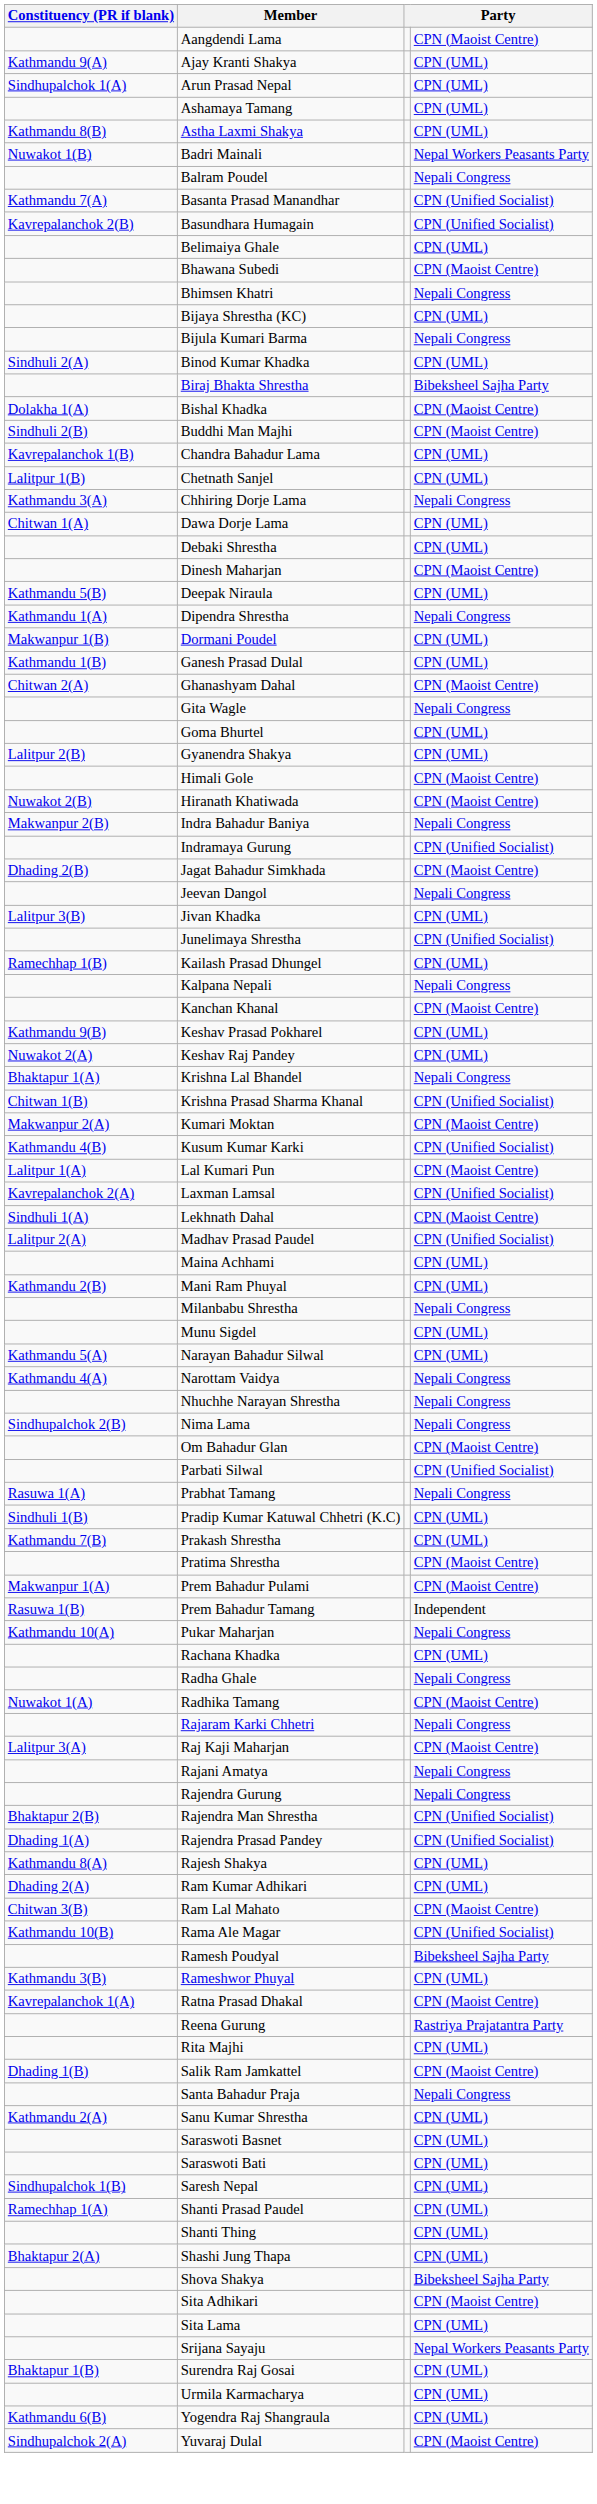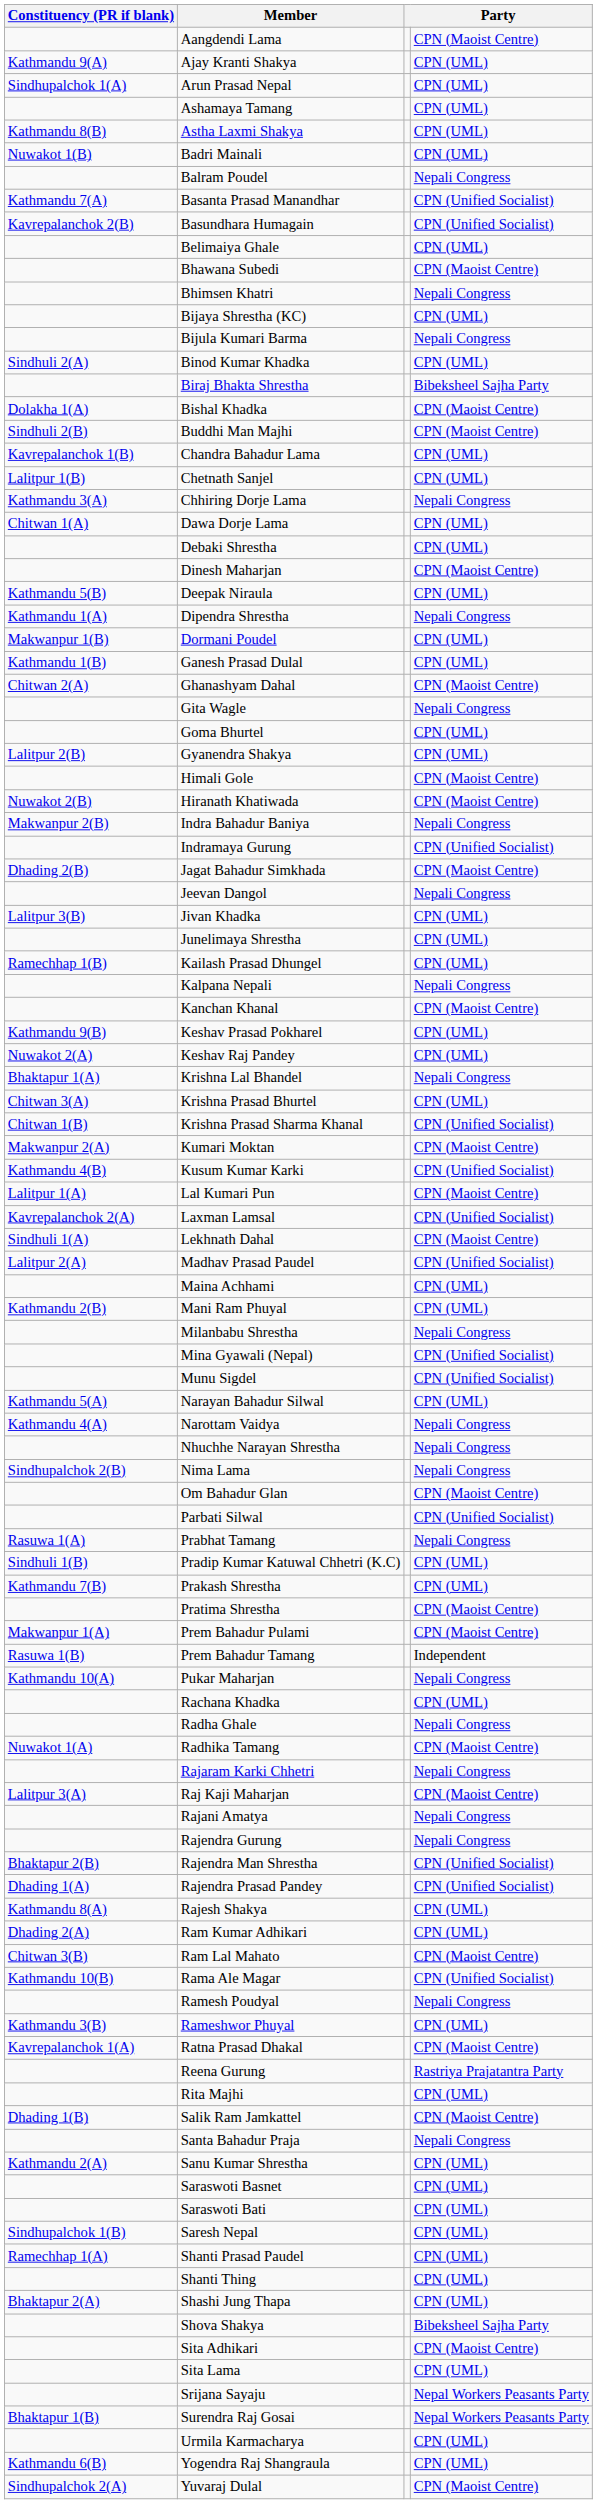(501, 154) Nepal Workers Peasants Party -> (451, 154) CPN (UML)
(484, 939) CPN (Unified Socialist) -> (451, 939) CPN (UML)
+ row: (249, 1101)
+ row: (247, 1355)
(451, 1332) CPN (UML) -> (484, 1378) CPN (Unified Socialist)
(481, 1955) Bibeksheel Sajha Party -> (462, 2001) Nepali Congress
(451, 2371) CPN (UML) -> (501, 2417) Nepal Workers Peasants Party
